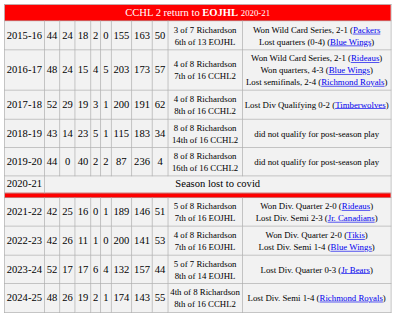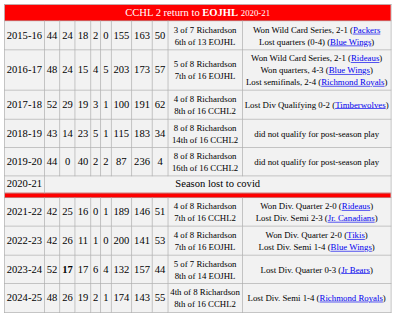(205, 70) 4 of 8 Richardson 7th of 16 CCHL2 -> (205, 70) 5 of 8 Richardson 7th of 16 EOJHL
(121, 104) 200 -> (121, 104) 100
(205, 212) 5 of 8 Richardson 7th of 16 EOJHL -> (205, 212) 4 of 8 Richardson 7th of 16 CCHL2
(68, 269) normal -> (68, 269) bold
